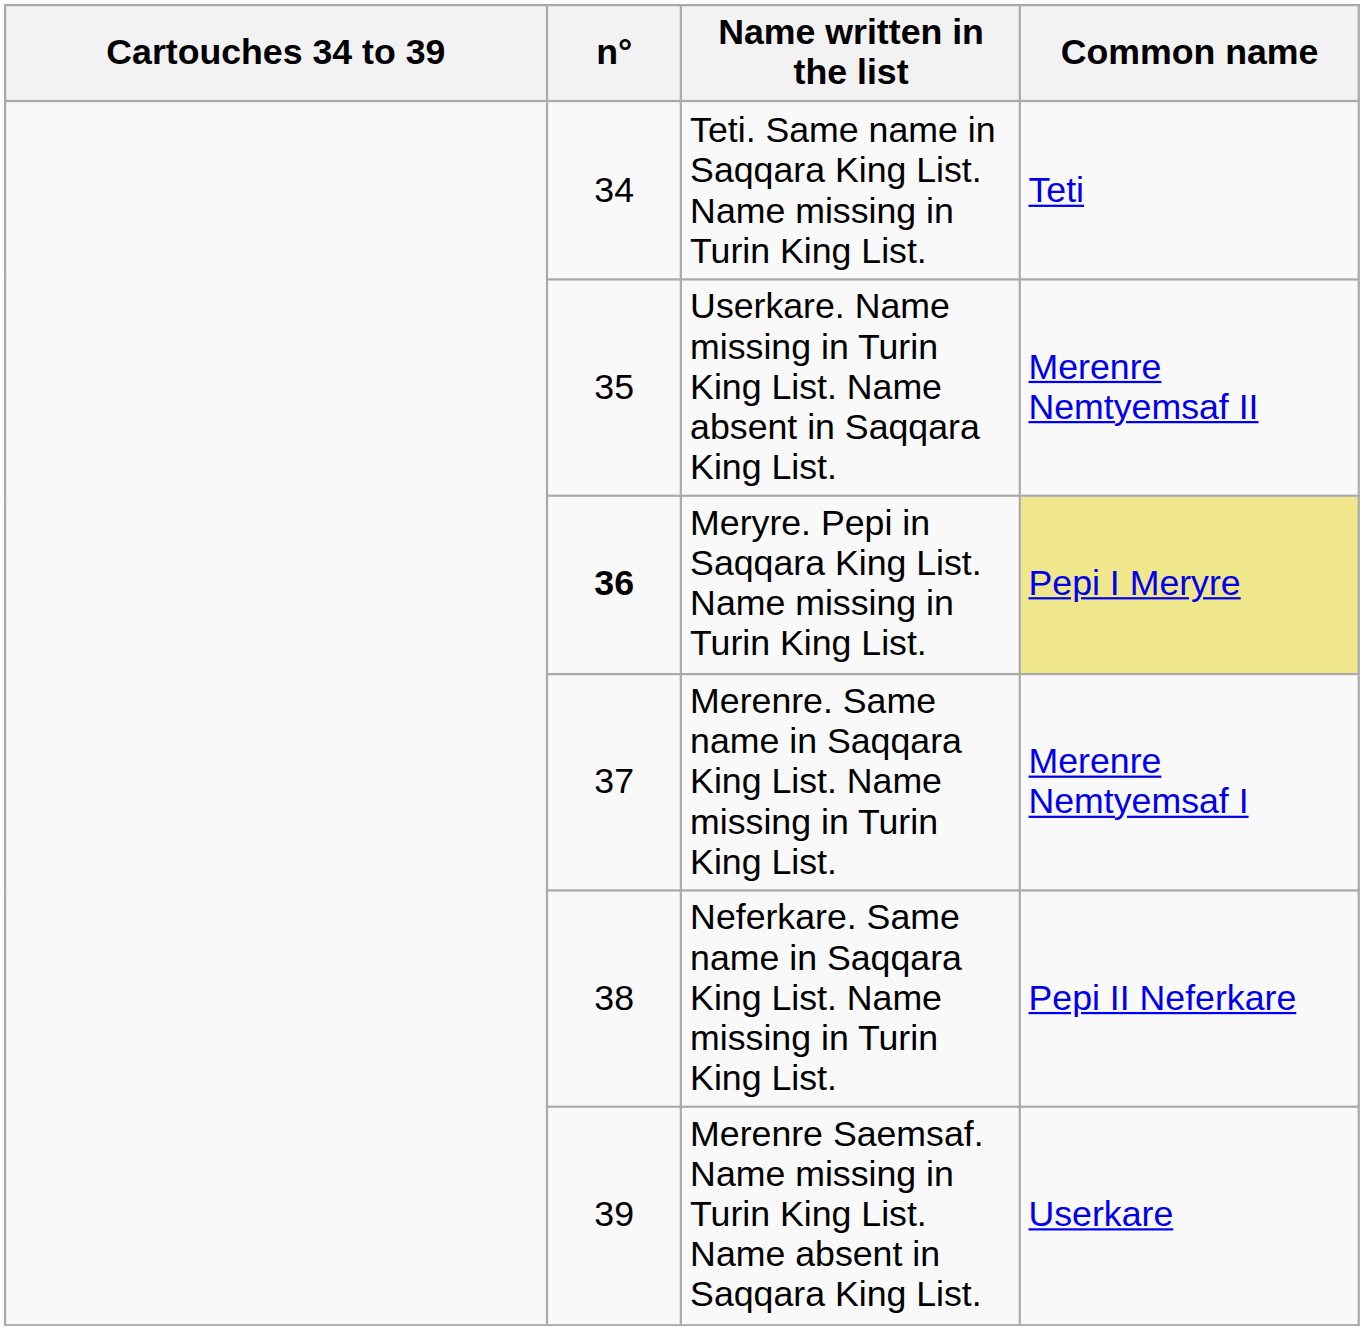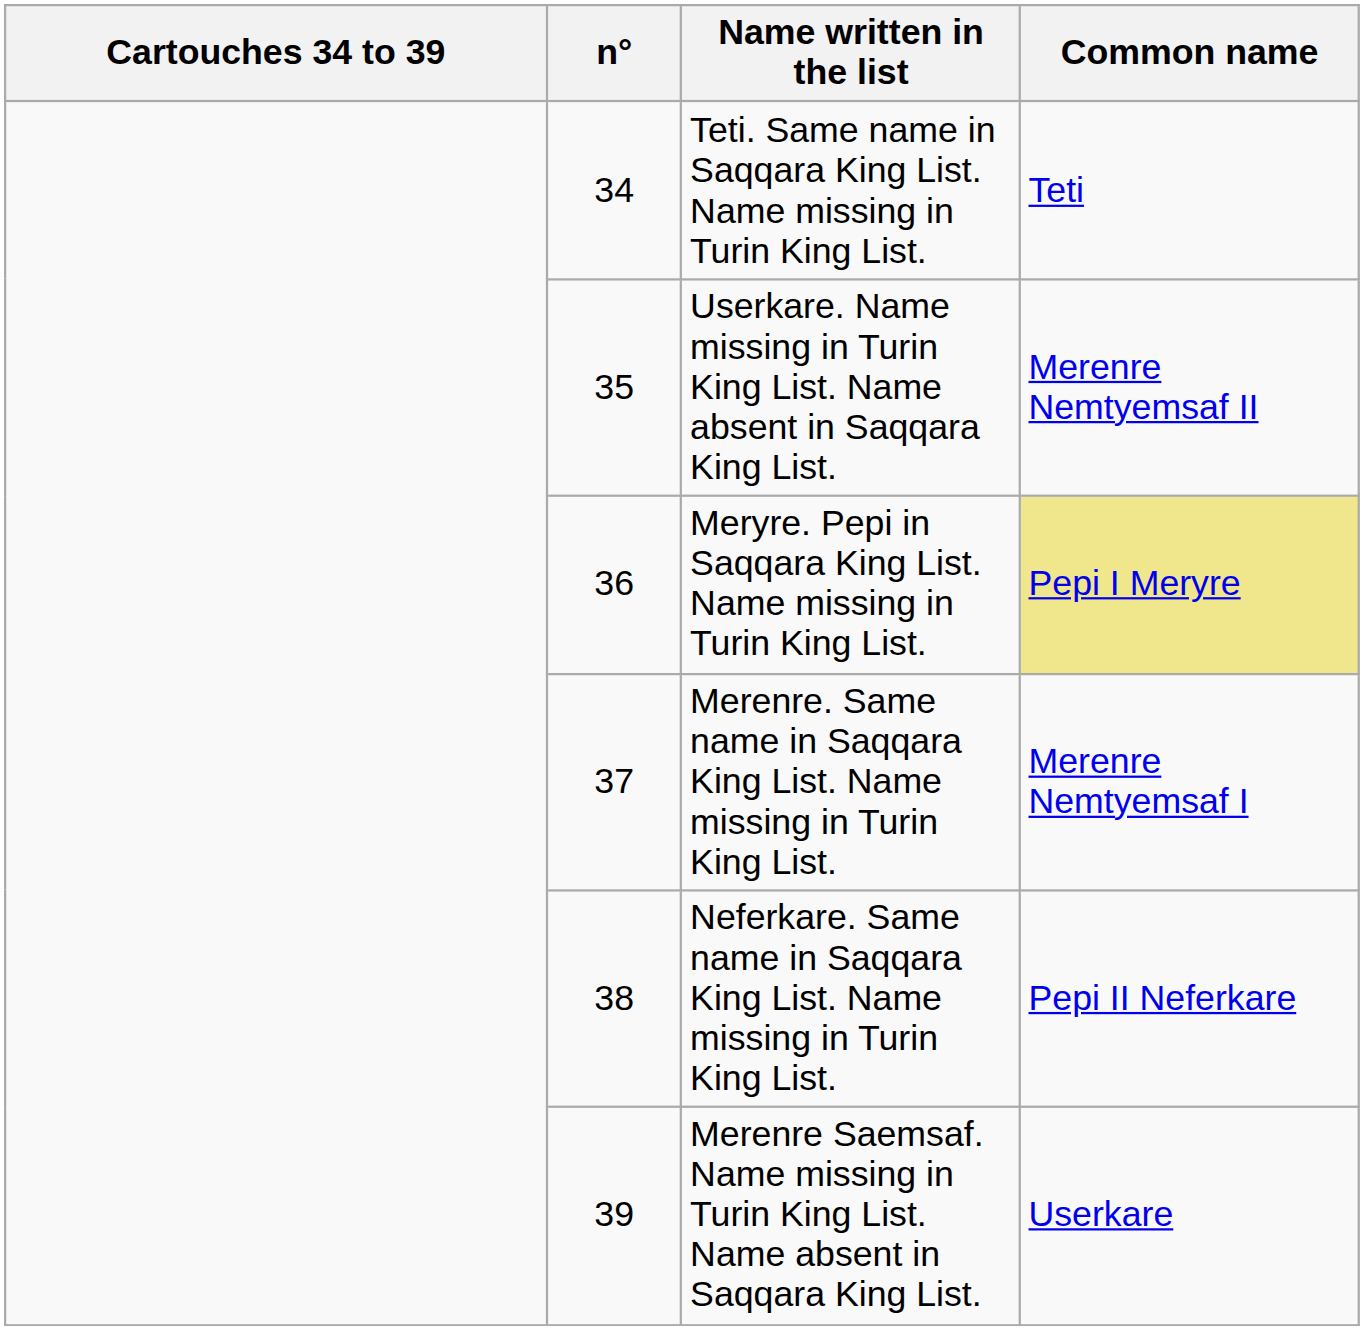(614, 583) bold -> (614, 583) normal
